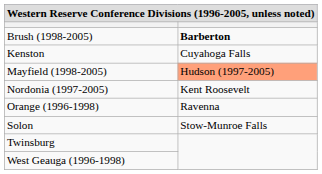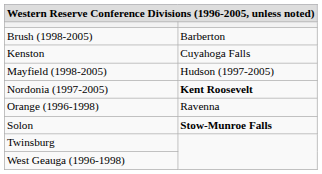(205, 36) bold -> (203, 36) normal
(227, 71) lightsalmon background -> (227, 71) no background
(215, 89) normal -> (217, 89) bold
(224, 125) normal -> (226, 125) bold
